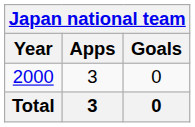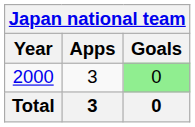(156, 77) no background -> (156, 77) lightgreen background
